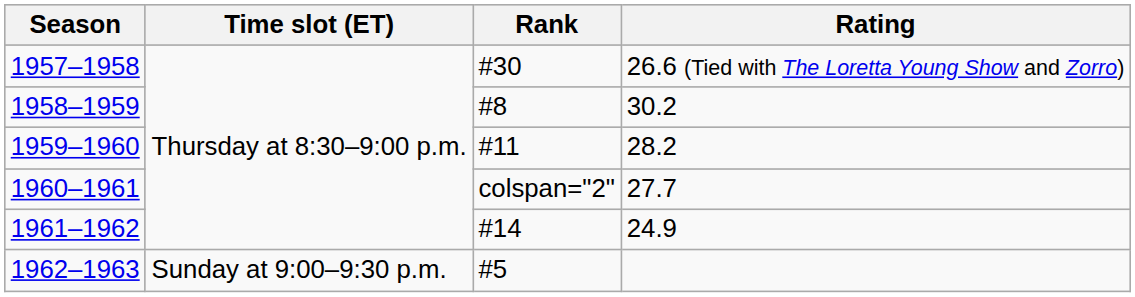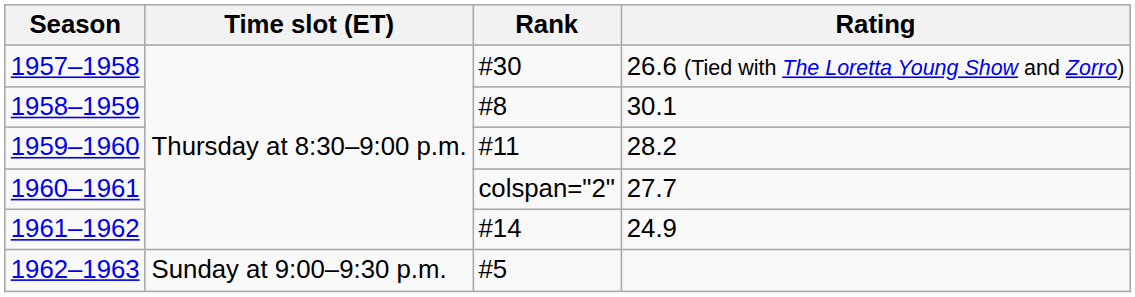(652, 106) 30.2 -> (652, 106) 30.1
